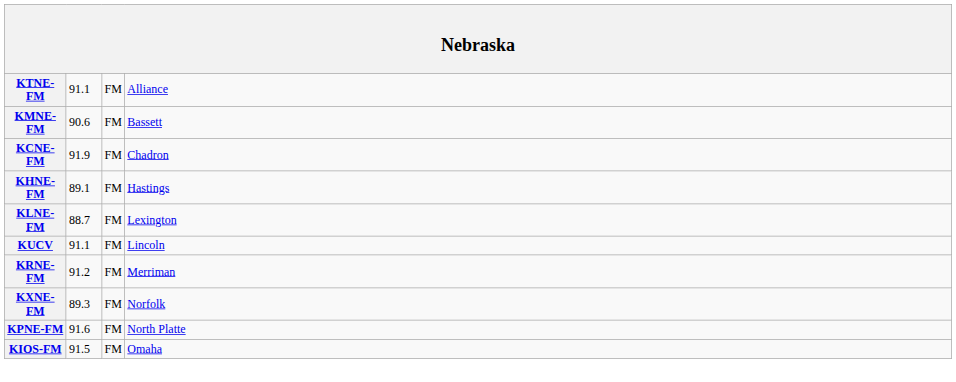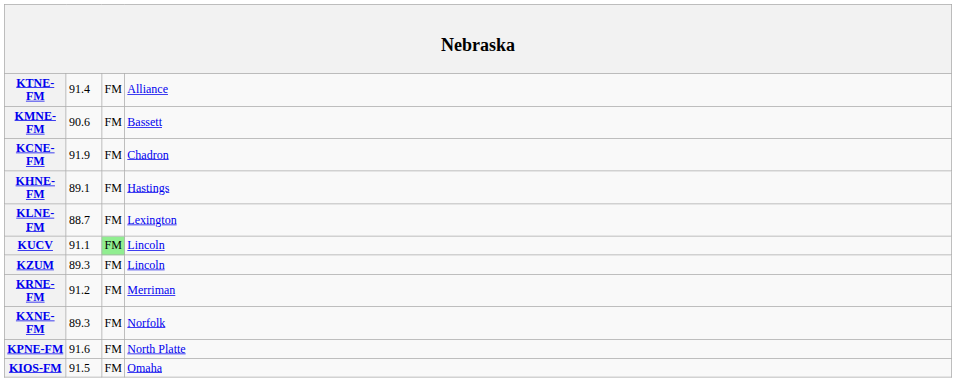(79, 89) 91.1 -> (79, 89) 91.4
(113, 245) no background -> (113, 245) lightgreen background
+ row: (35, 264)
